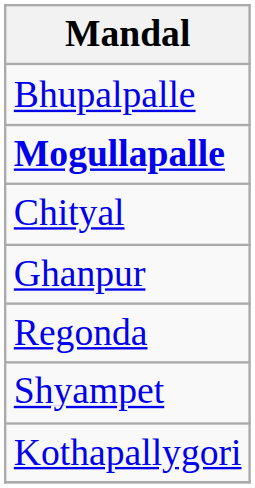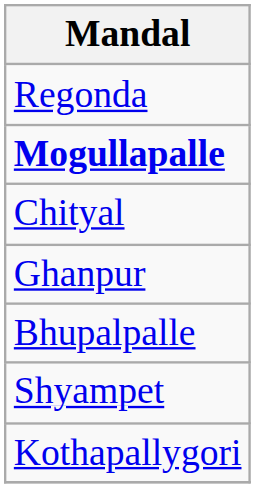(105, 93) Bhupalpalle -> (81, 93) Regonda
(81, 332) Regonda -> (105, 332) Bhupalpalle
